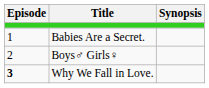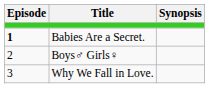(10, 37) normal -> (10, 37) bold
(10, 73) bold -> (10, 73) normal
